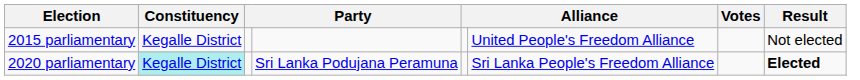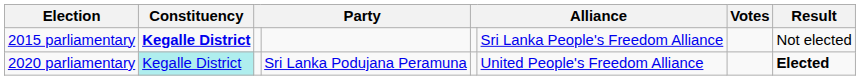(192, 39) normal -> (196, 39) bold
(583, 39) United People's Freedom Alliance -> (602, 39) Sri Lanka People's Freedom Alliance
(593, 63) Sri Lanka People's Freedom Alliance -> (592, 63) United People's Freedom Alliance
